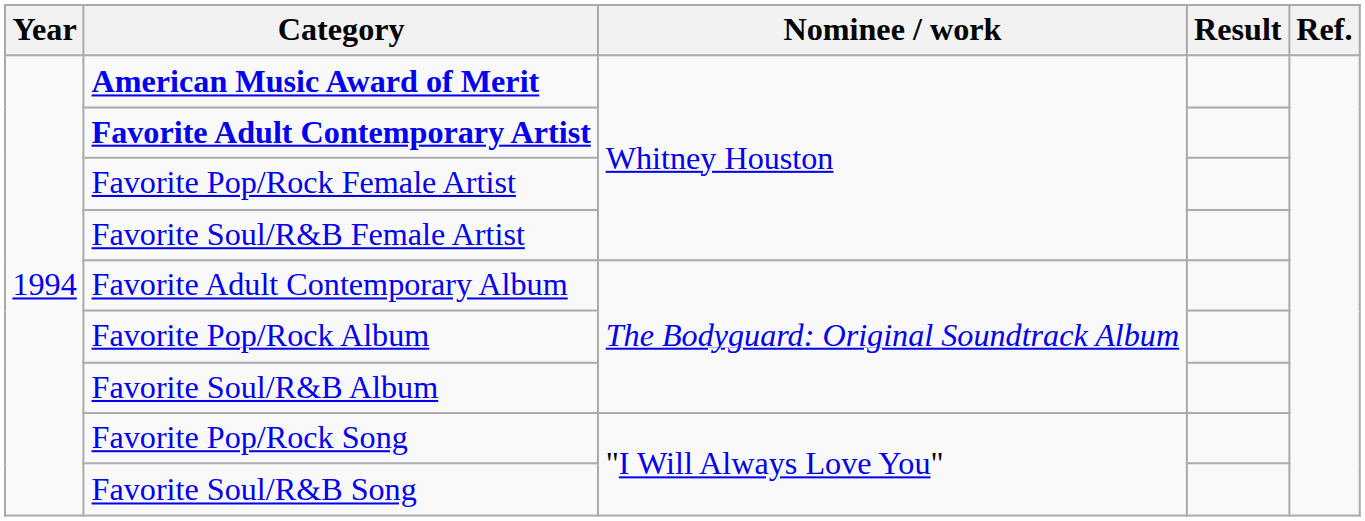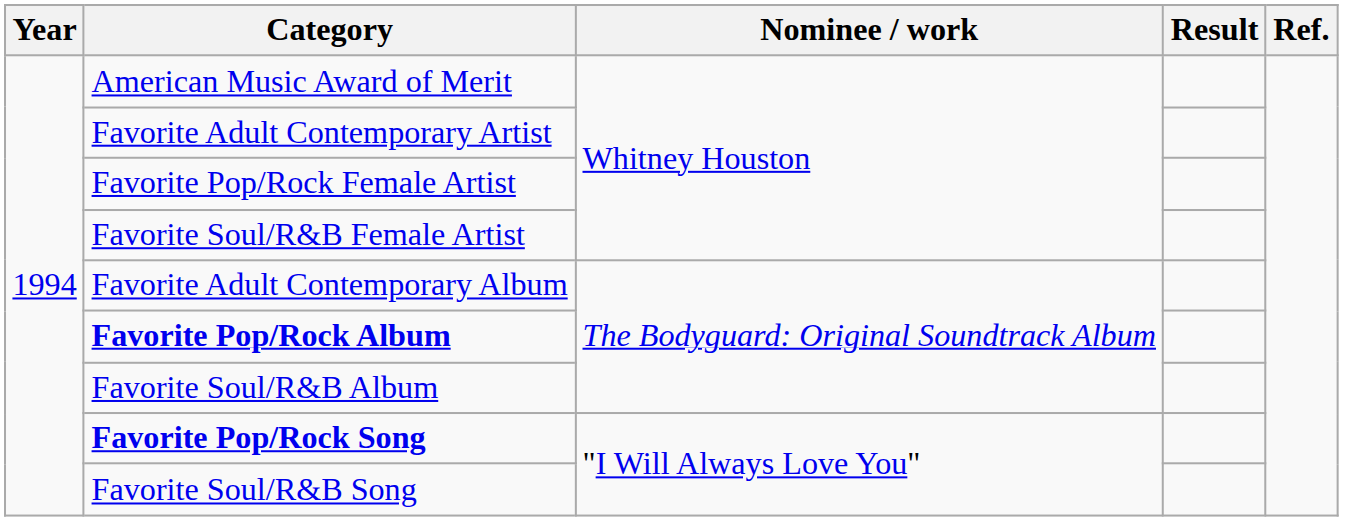(315, 81) bold -> (302, 81) normal
(341, 132) bold -> (322, 132) normal
(260, 336) normal -> (271, 336) bold
(250, 438) normal -> (259, 438) bold
